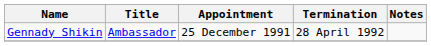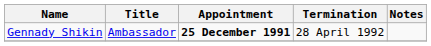(236, 32) normal -> (236, 32) bold
